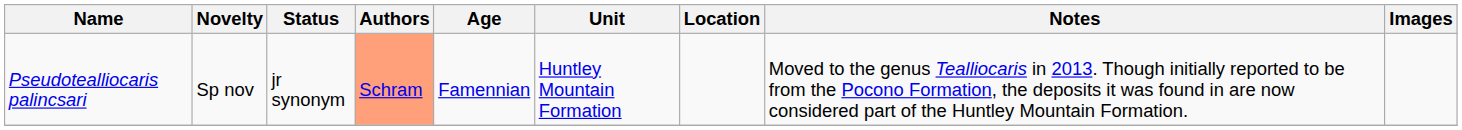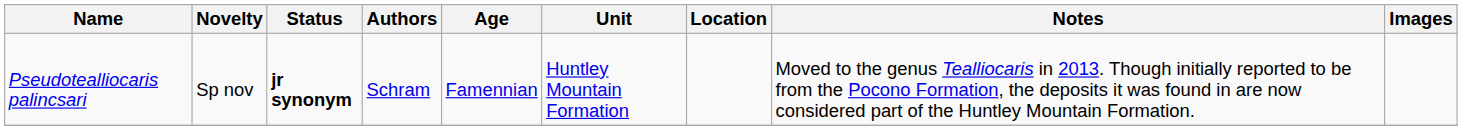(308, 89) normal -> (312, 89) bold
(391, 89) lightsalmon background -> (398, 89) no background
